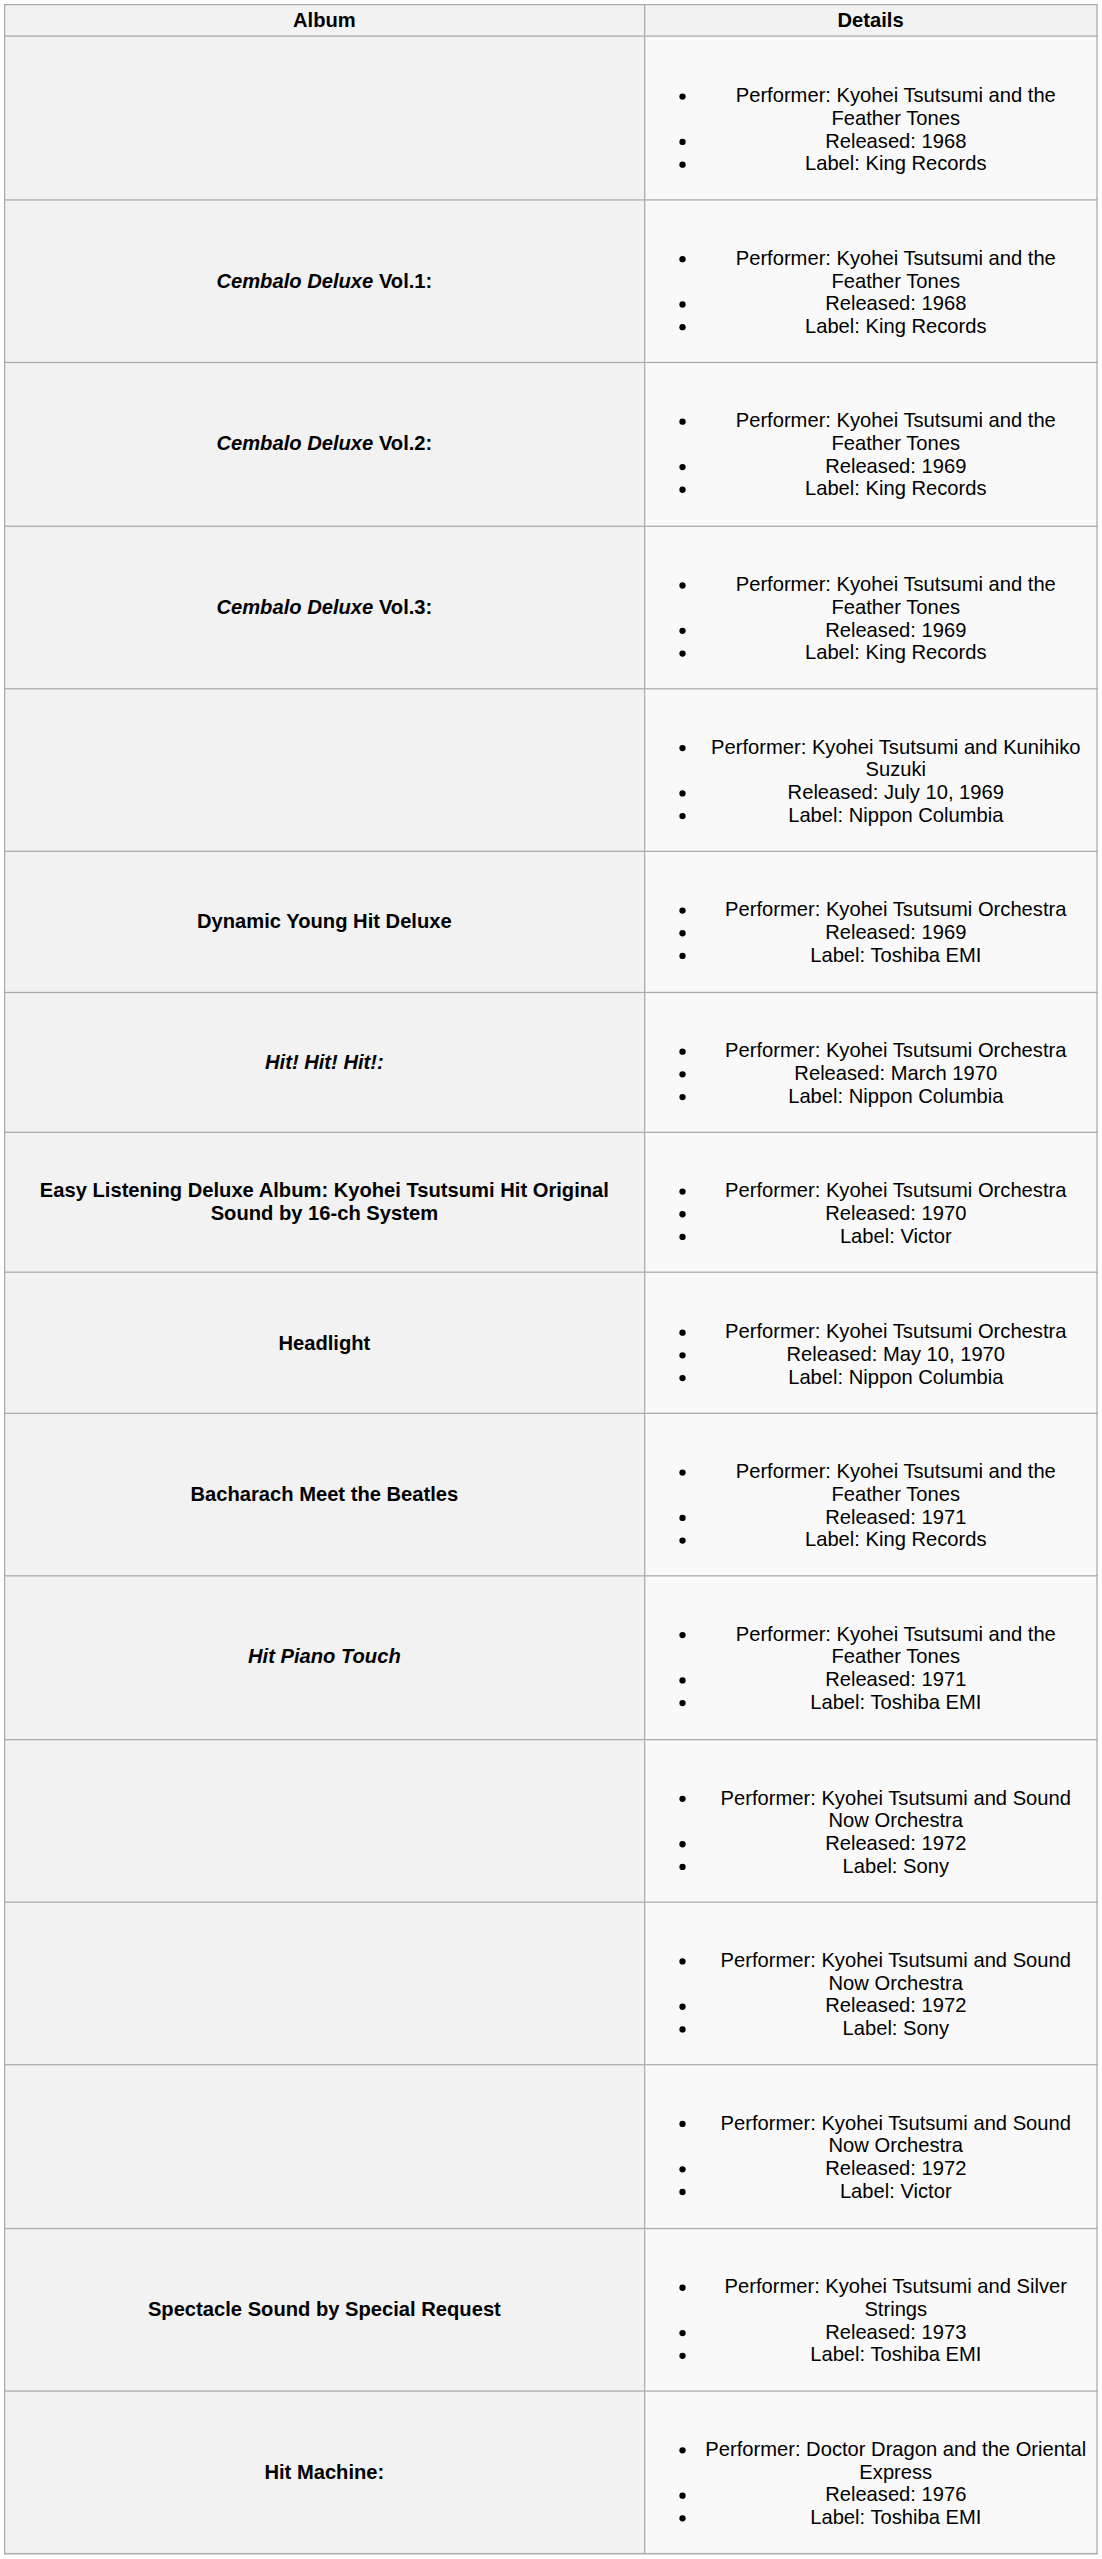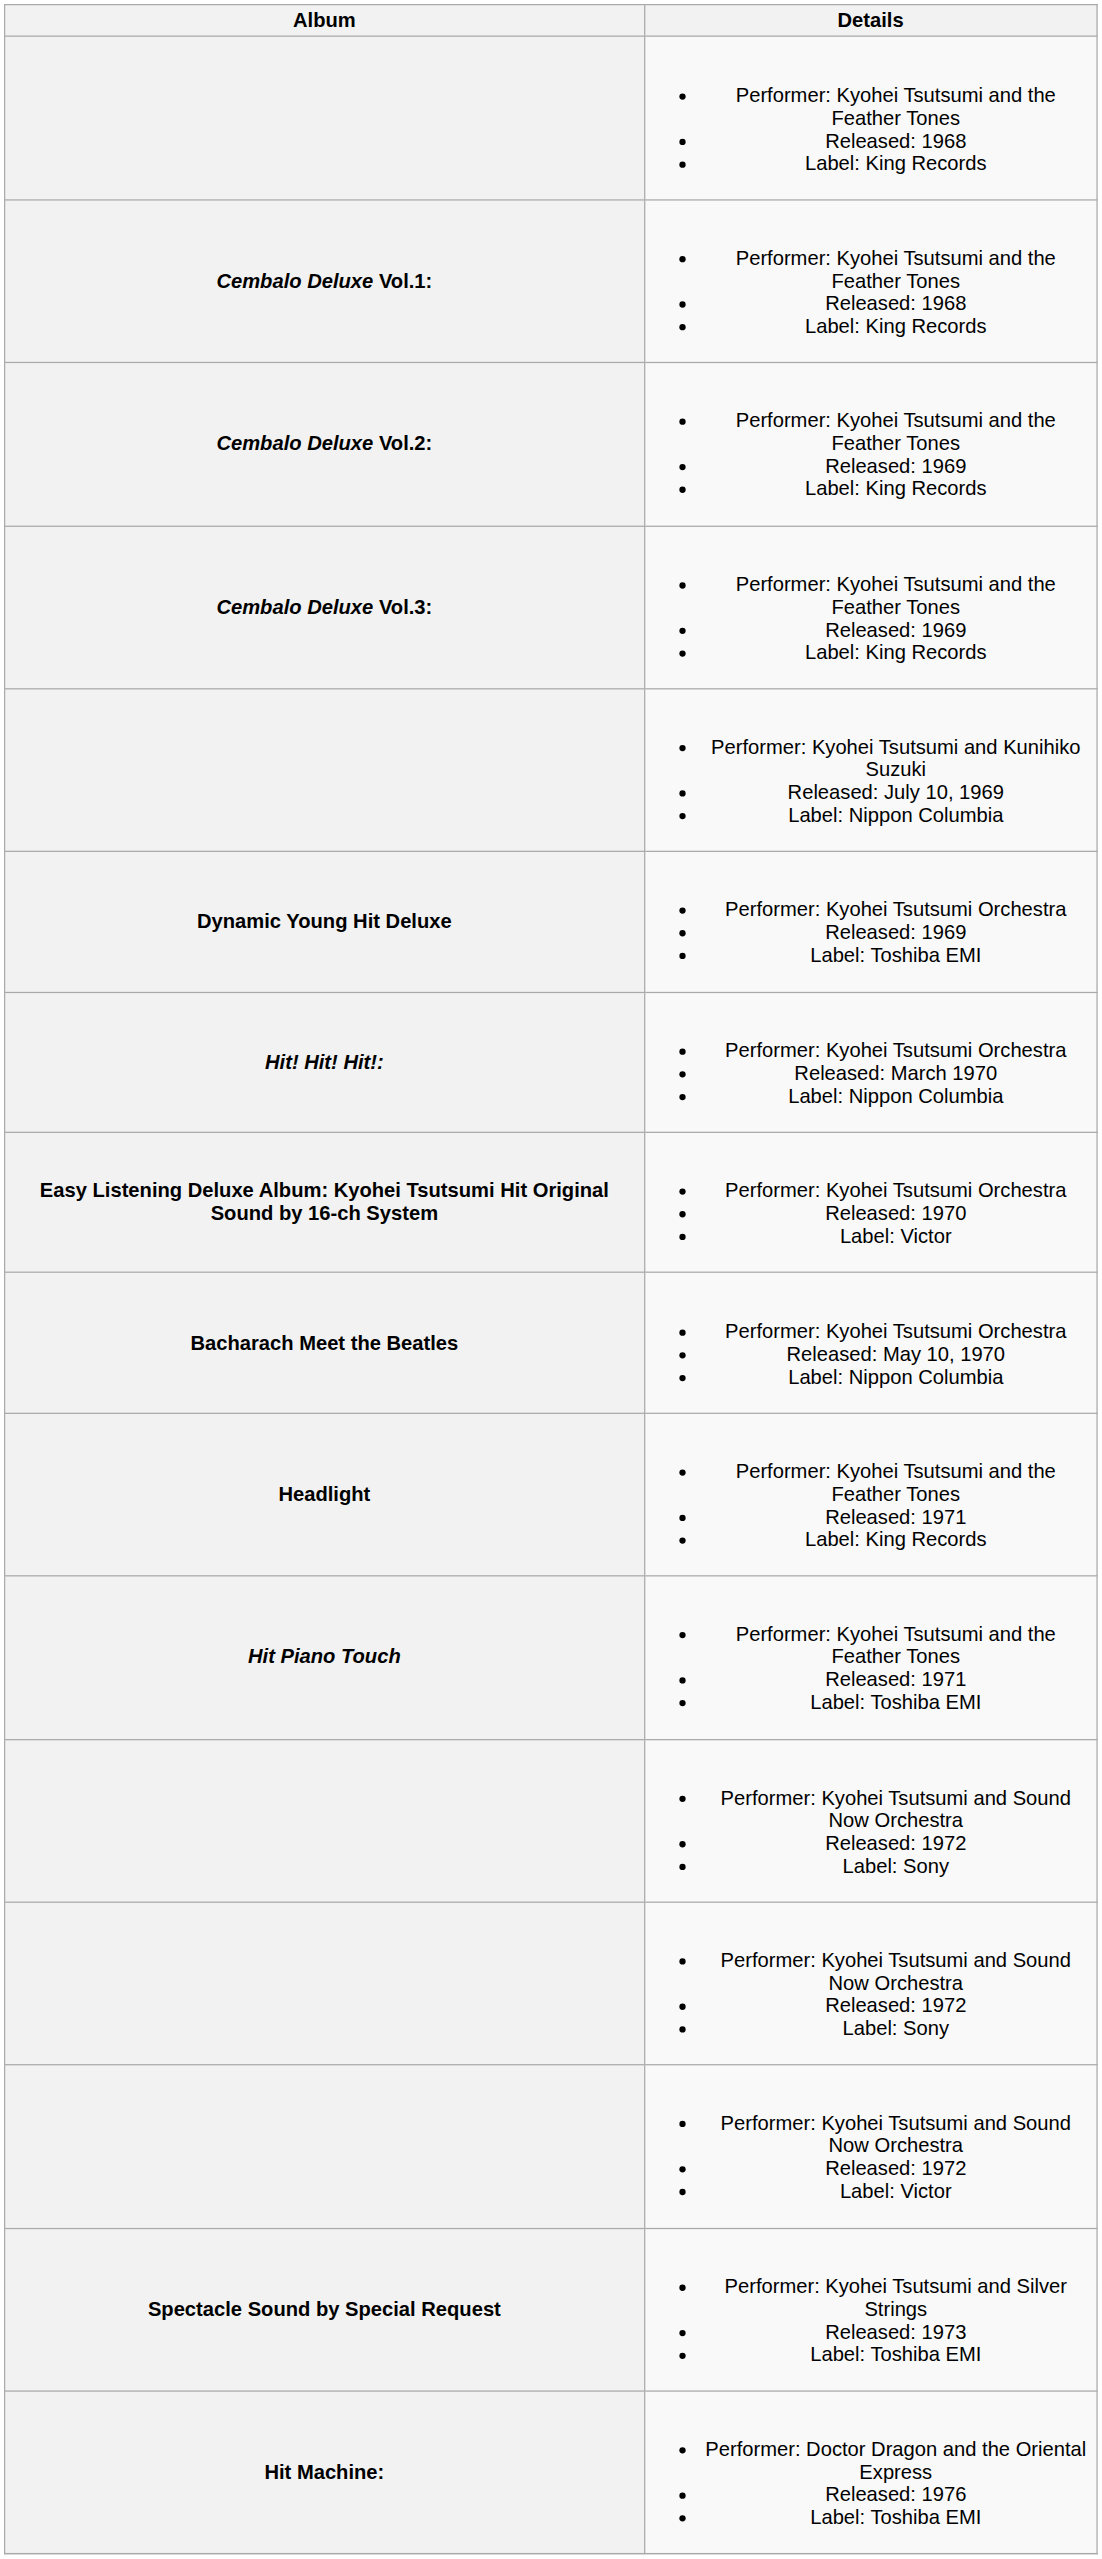(324, 1342) Headlight -> (324, 1342) Bacharach Meet the Beatles
(324, 1494) Bacharach Meet the Beatles -> (324, 1494) Headlight
